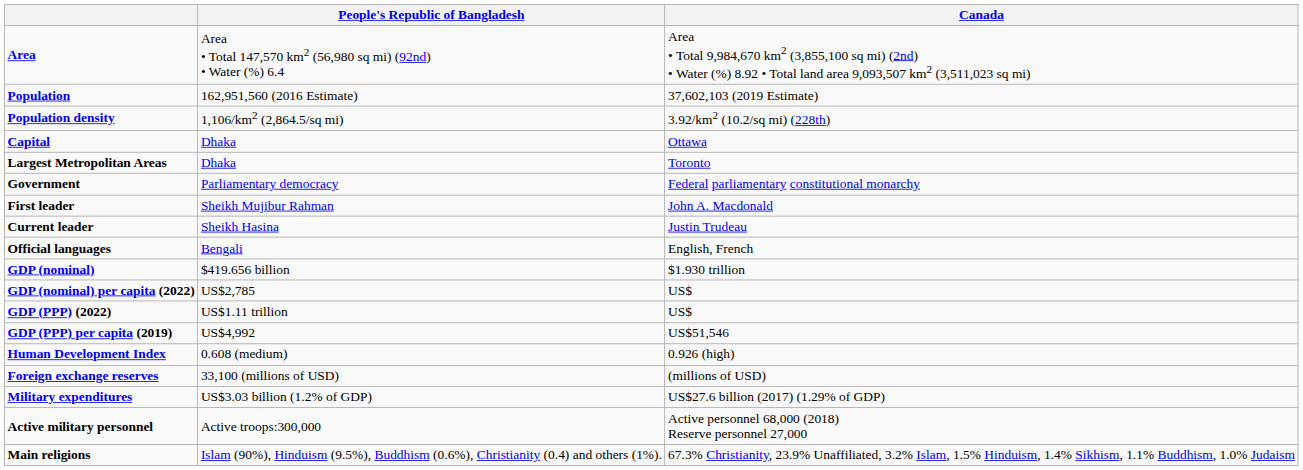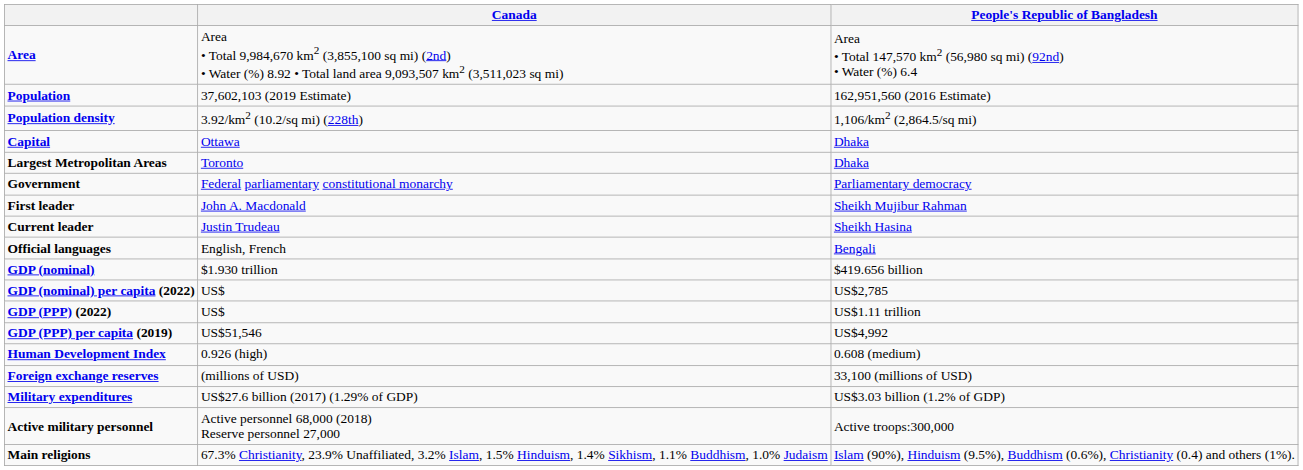columns swapped: (431, 15) <-> (981, 15)
